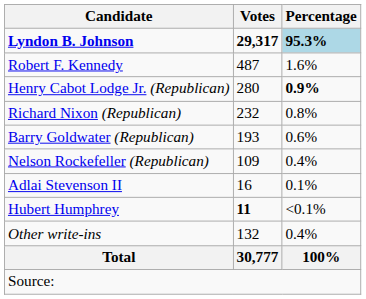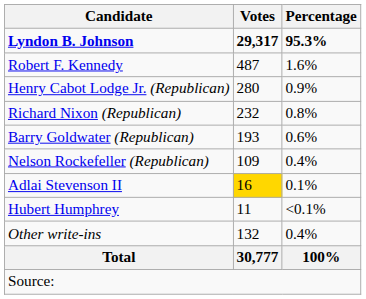(306, 40) lightblue background -> (306, 40) no background
(303, 88) bold -> (301, 88) normal
(244, 185) no background -> (244, 185) gold background
(244, 209) bold -> (244, 209) normal
